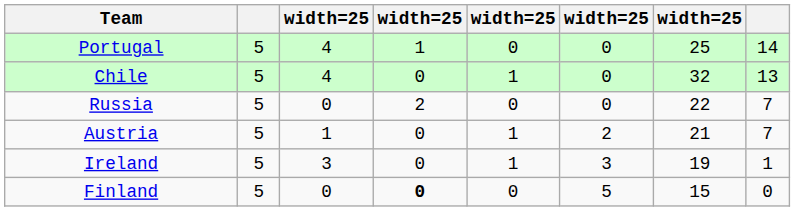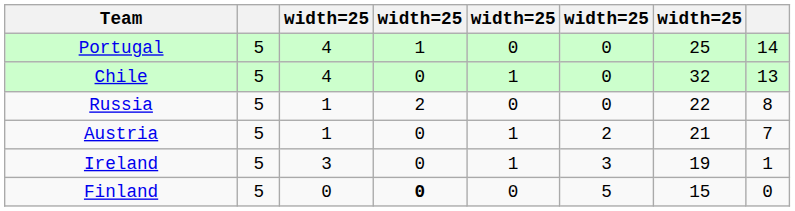(327, 106) 0 -> (327, 106) 1
(768, 106) 7 -> (768, 106) 8
